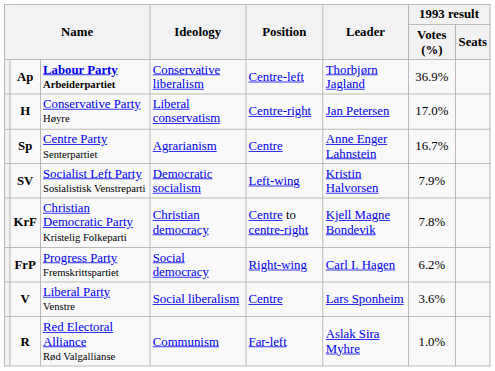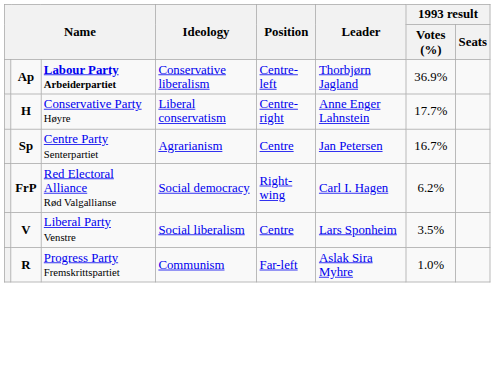(358, 111) Jan Petersen -> (350, 111) Anne Enger Lahnstein
(432, 111) 17.0% -> (431, 111) 17.7%
(357, 146) Anne Enger Lahnstein -> (351, 146) Jan Petersen
- row: (25, 180)
- row: (25, 222)
(81, 264) Progress Party Fremskrittspartiet -> (80, 188) Red Electoral Alliance Rød Valgallianse
(432, 299) 3.6% -> (431, 230) 3.5%
(79, 341) Red Electoral Alliance Rød Valgallianse -> (82, 264) Progress Party Fremskrittspartiet
